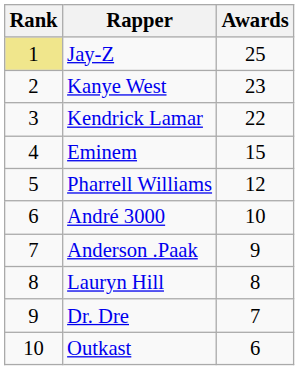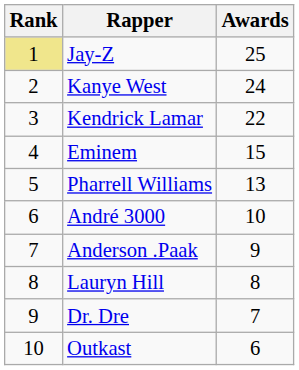(255, 86) 23 -> (255, 86) 24
(255, 184) 12 -> (255, 184) 13
